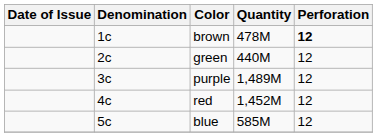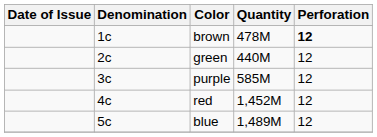(259, 79) 1,489M -> (254, 79) 585M
(254, 121) 585M -> (259, 121) 1,489M
